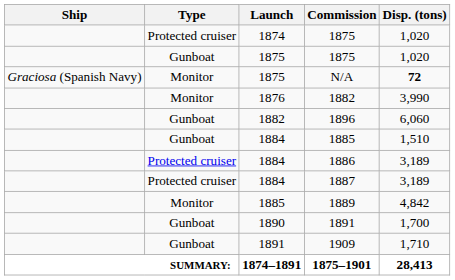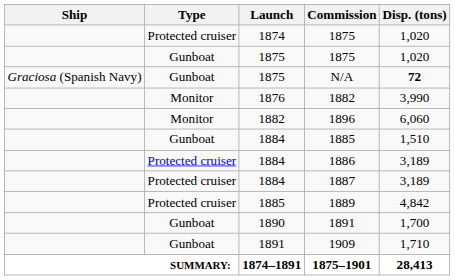(192, 77) Monitor -> (192, 77) Gunboat
(192, 118) Gunboat -> (192, 118) Monitor
(192, 202) Monitor -> (192, 202) Protected cruiser
